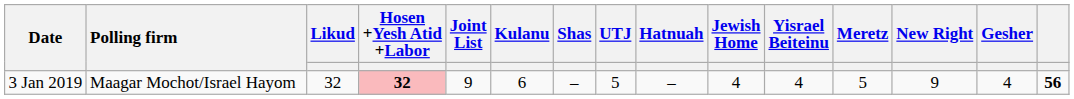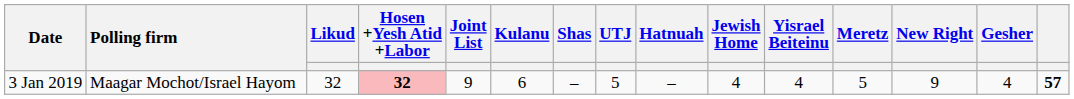(1053, 83) 56 -> (1053, 83) 57
